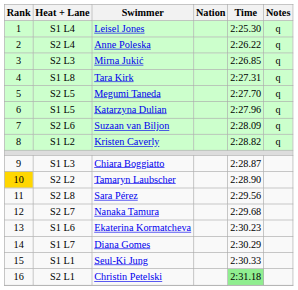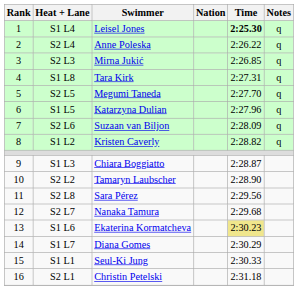(246, 28) normal -> (246, 28) bold
(19, 179) gold background -> (19, 179) no background
(246, 228) no background -> (246, 228) khaki background
(246, 277) lightgreen background -> (246, 277) no background
